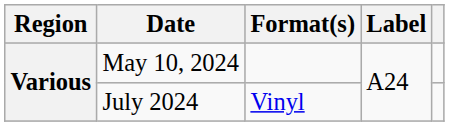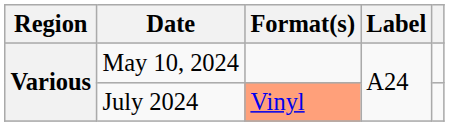(278, 101) no background -> (278, 101) lightsalmon background
